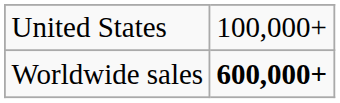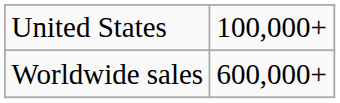(272, 73) bold -> (272, 73) normal
